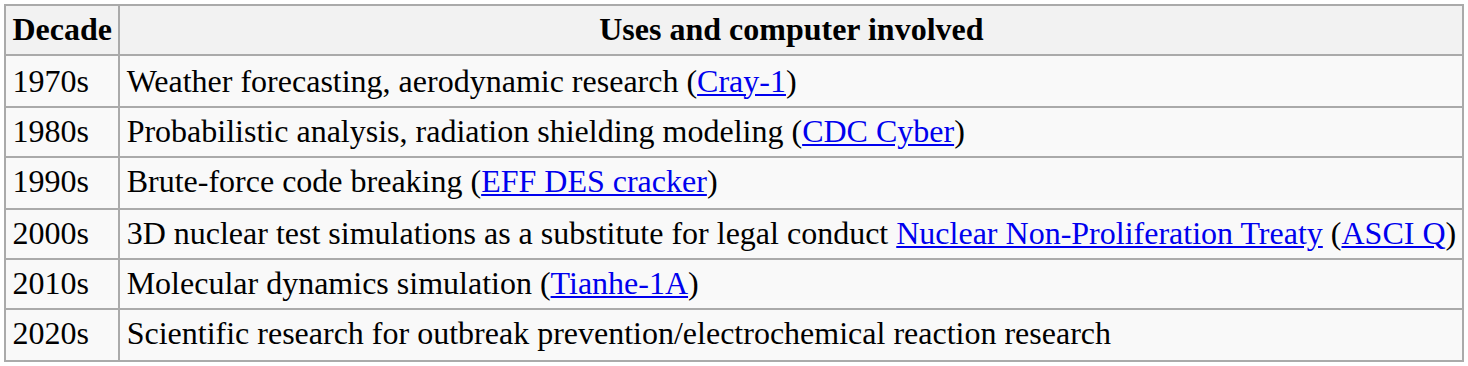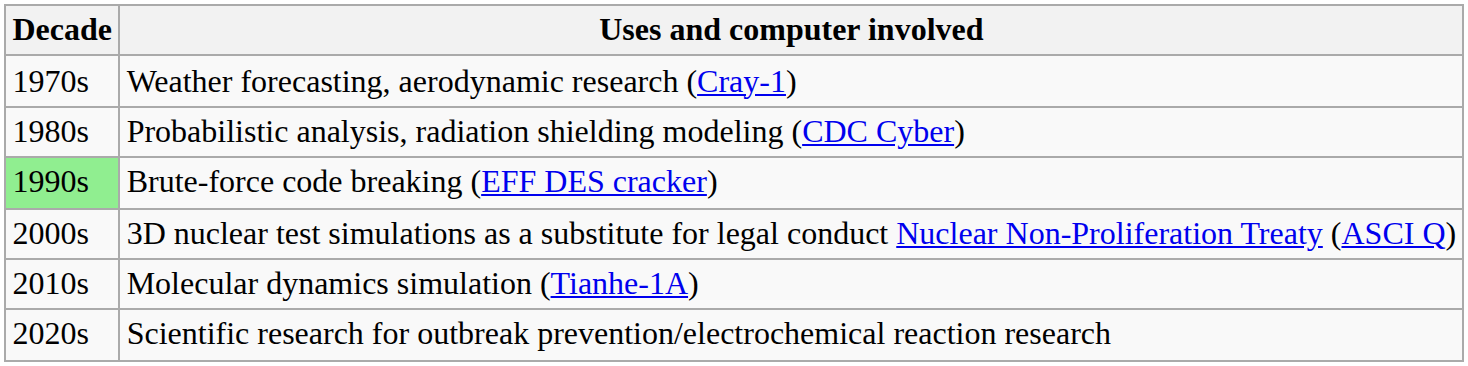(51, 182) no background -> (51, 182) lightgreen background
